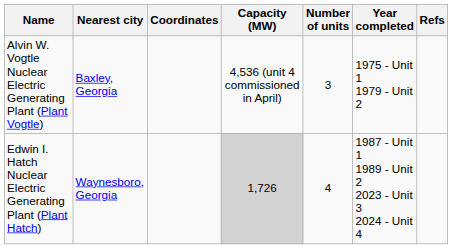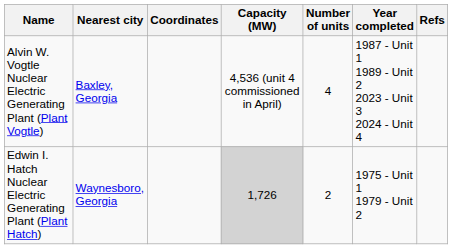(328, 84) 3 -> (328, 91) 4
(384, 84) 1975 - Unit 1 1979 - Unit 2 -> (384, 91) 1987 - Unit 1 1989 - Unit 2 2023 - Unit 3 2024 - Unit 4
(328, 188) 4 -> (328, 195) 2
(384, 188) 1987 - Unit 1 1989 - Unit 2 2023 - Unit 3 2024 - Unit 4 -> (384, 195) 1975 - Unit 1 1979 - Unit 2
